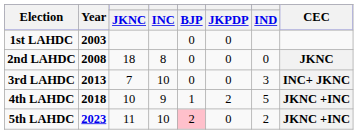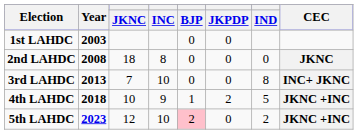(266, 79) 3 -> (266, 79) 8
(129, 119) 11 -> (129, 119) 12
